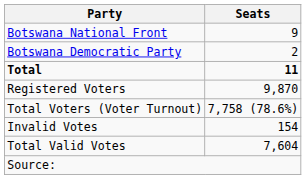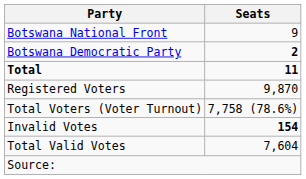(295, 52) normal -> (295, 52) bold
(288, 127) normal -> (288, 127) bold
